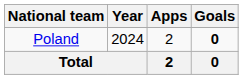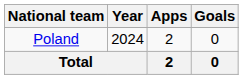(215, 39) bold -> (215, 39) normal
